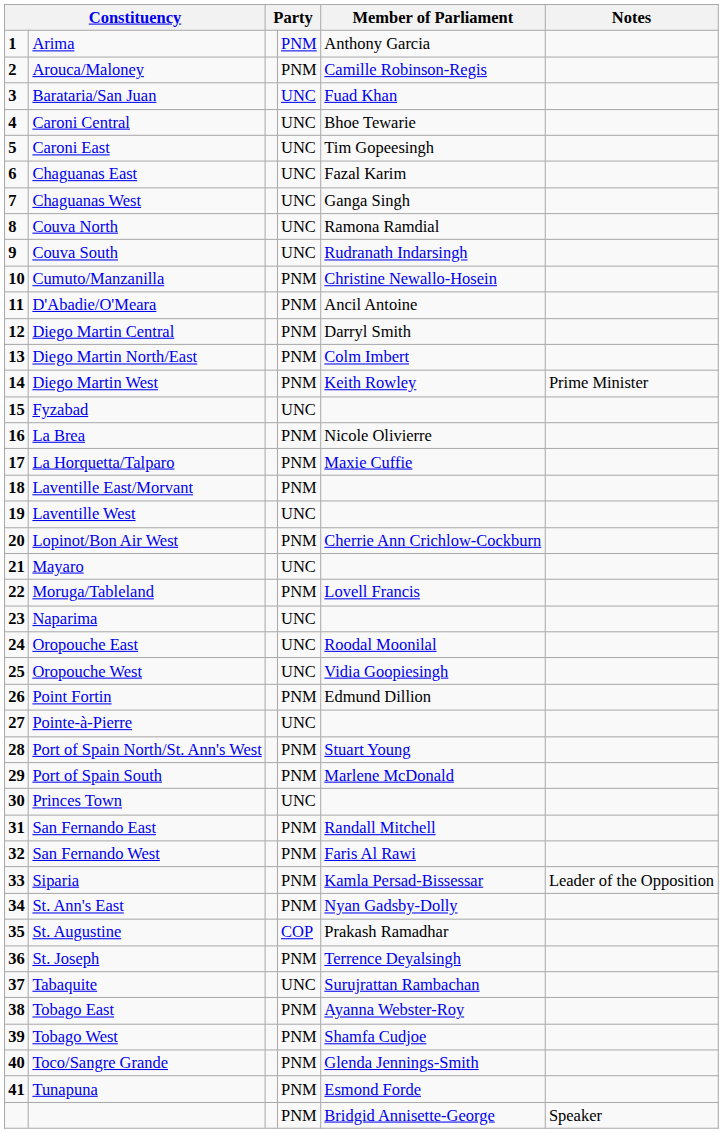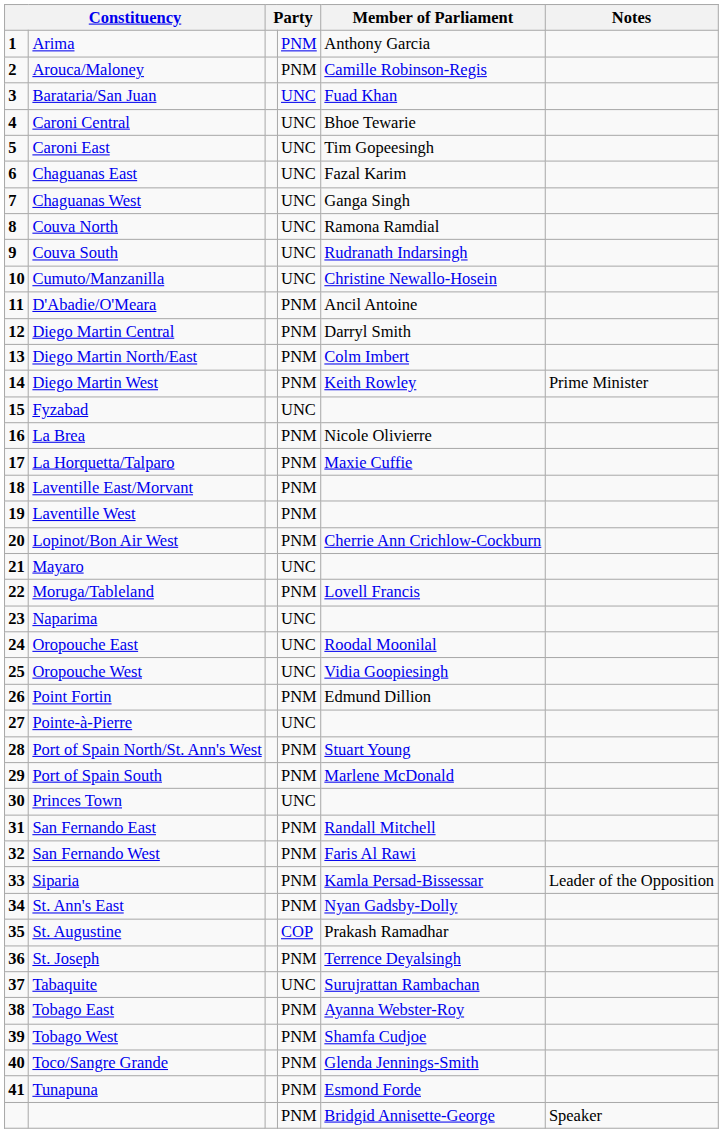(299, 278) PNM -> (298, 278) UNC
(298, 514) UNC -> (299, 514) PNM
